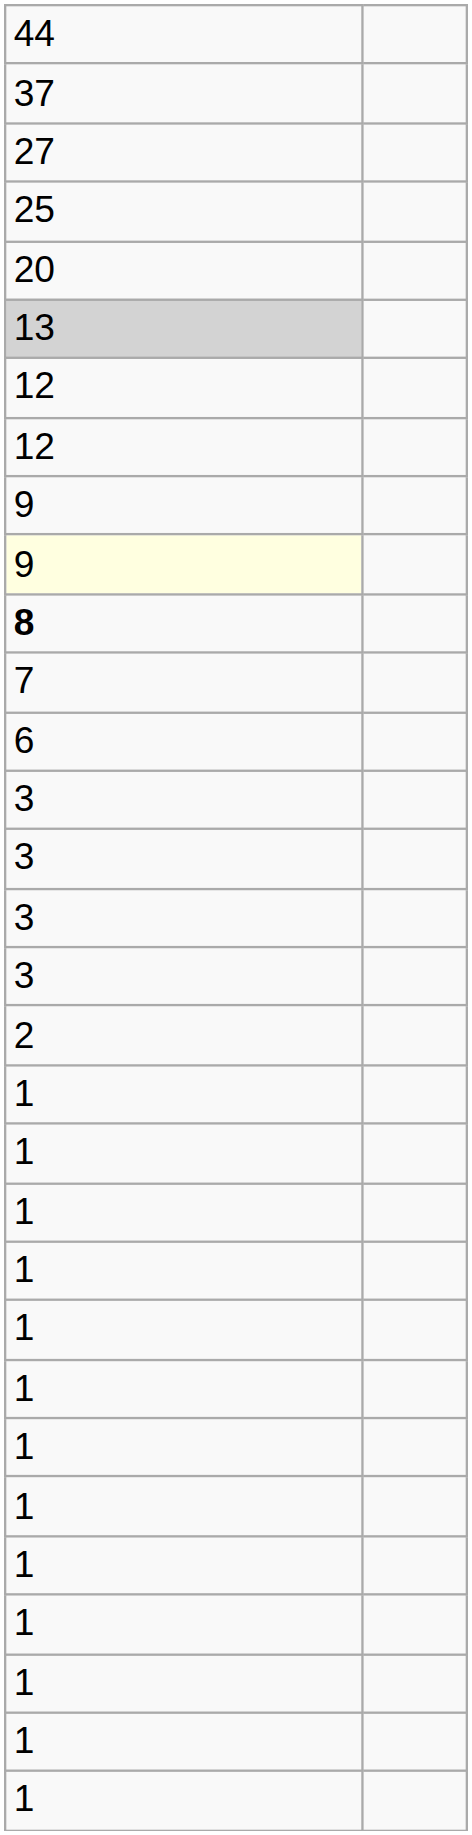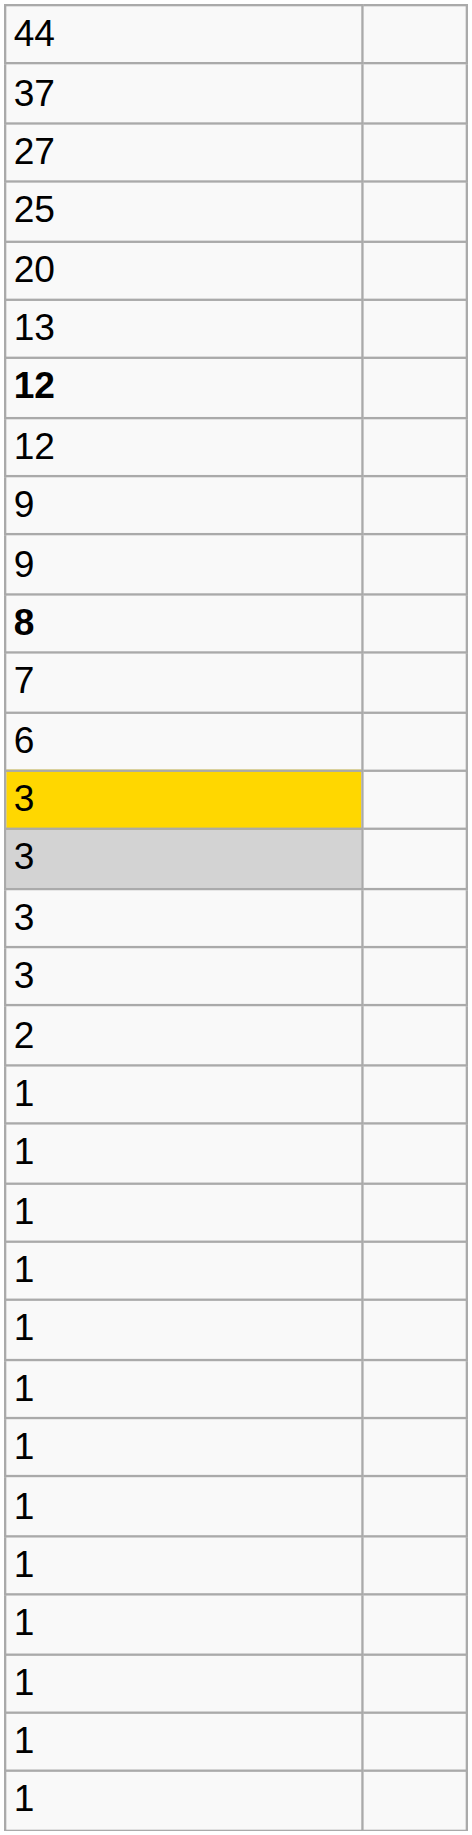(34, 328) lightgrey background -> (34, 328) no background
(34, 387) normal -> (34, 387) bold
(24, 563) lightyellow background -> (24, 563) no background
(24, 799) no background -> (24, 799) gold background
(24, 858) no background -> (24, 858) lightgrey background
